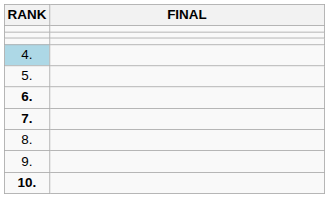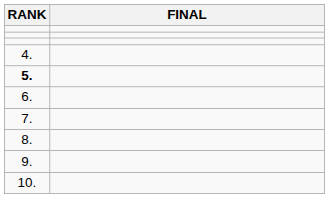(27, 55) lightblue background -> (27, 55) no background
(27, 76) normal -> (27, 76) bold
(27, 97) bold -> (27, 97) normal
(27, 119) bold -> (27, 119) normal
(27, 182) bold -> (27, 182) normal
